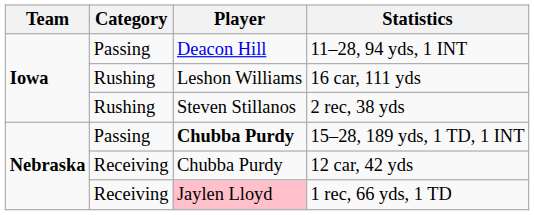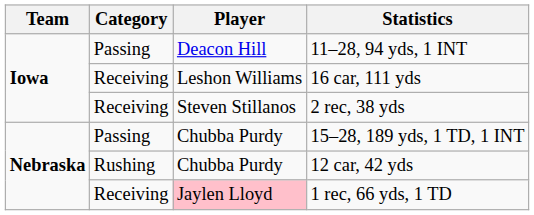(125, 77) Rushing -> (131, 77) Receiving
(125, 107) Rushing -> (131, 107) Receiving
(235, 136) bold -> (230, 136) normal
(131, 165) Receiving -> (125, 165) Rushing
